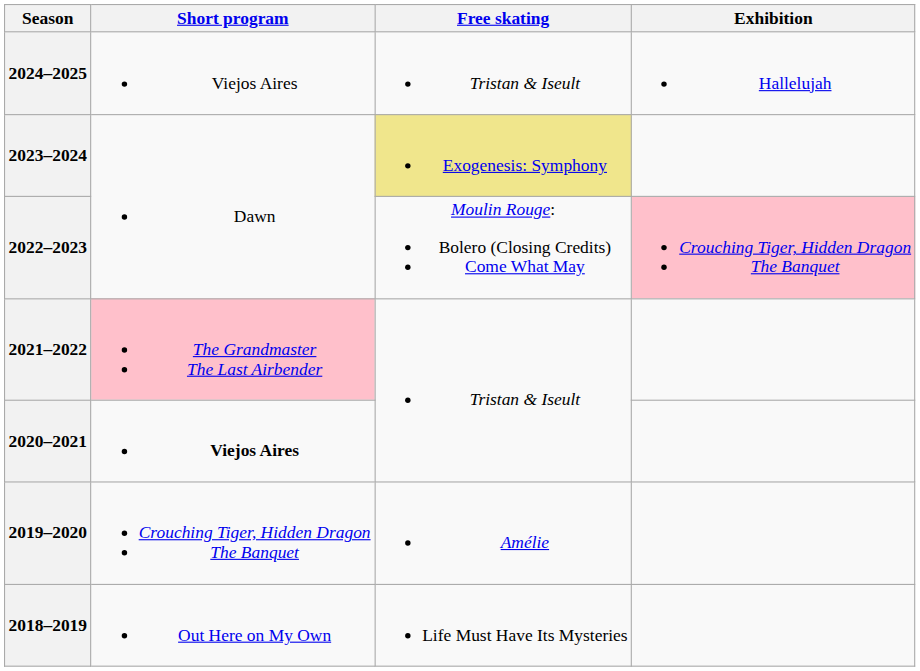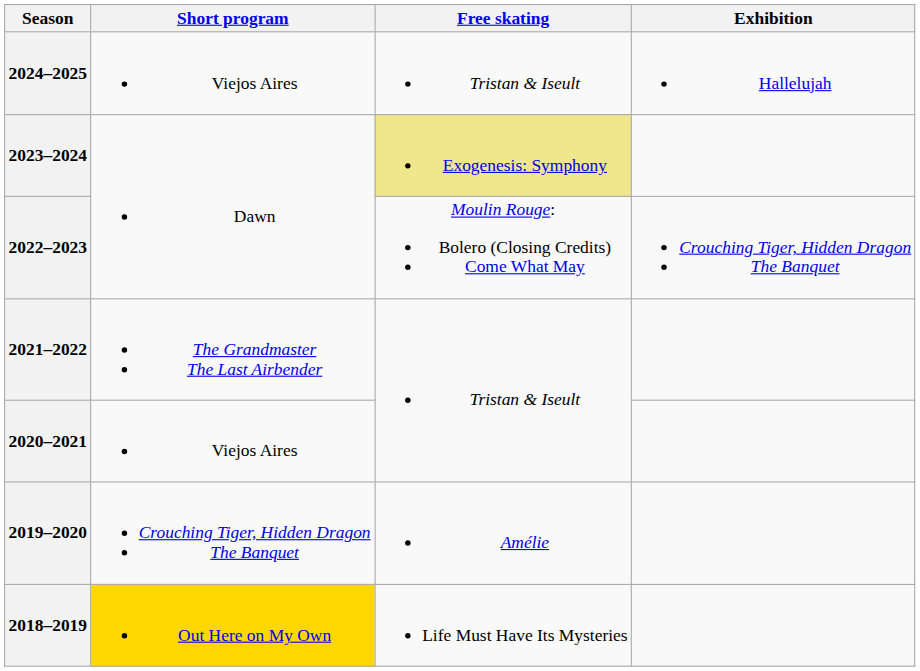(773, 257) pink background -> (773, 257) no background
(233, 359) pink background -> (233, 359) no background
(233, 451) bold -> (233, 451) normal
(233, 635) no background -> (233, 635) gold background
